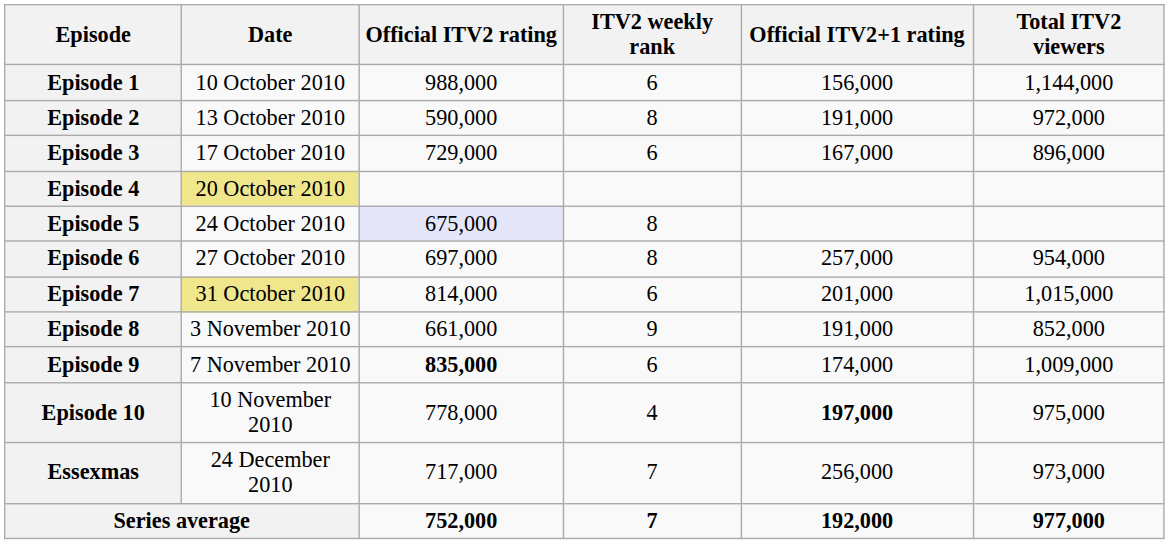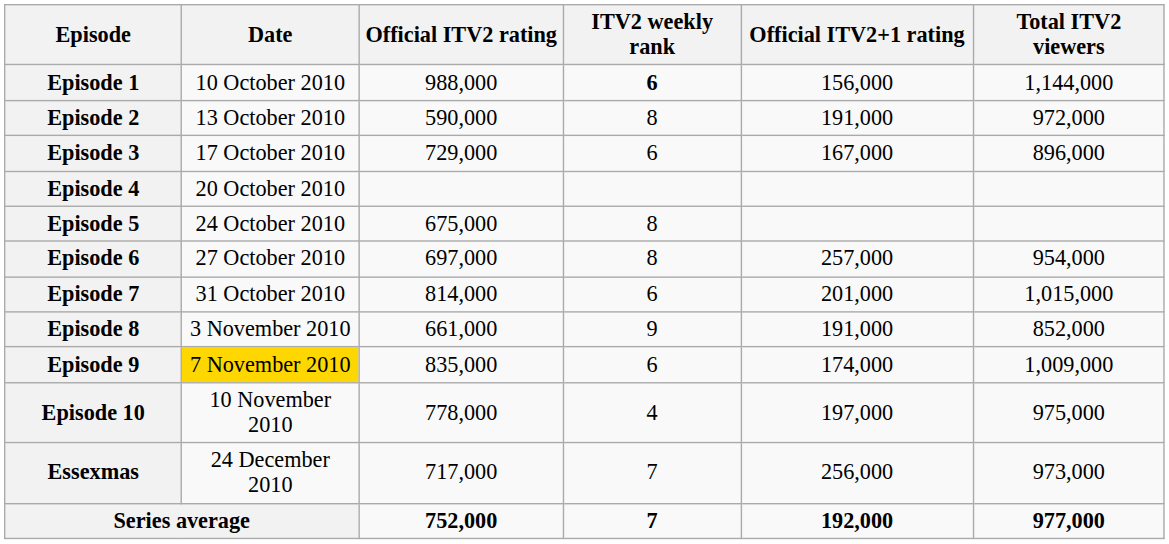(652, 82) normal -> (652, 82) bold
(270, 188) khaki background -> (270, 188) no background
(461, 223) lavender background -> (461, 223) no background
(270, 294) khaki background -> (270, 294) no background
(270, 364) no background -> (270, 364) gold background
(461, 364) bold -> (461, 364) normal
(857, 412) bold -> (857, 412) normal
